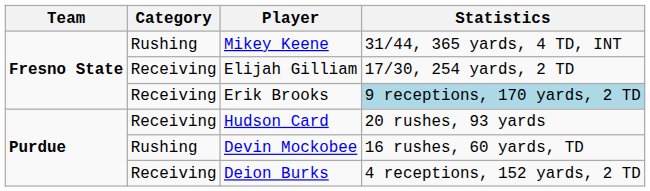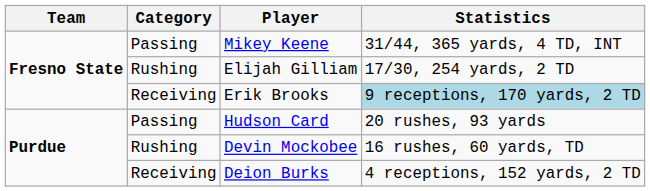(164, 44) Rushing -> (164, 44) Passing
(174, 70) Receiving -> (164, 70) Rushing
(174, 122) Receiving -> (164, 122) Passing
